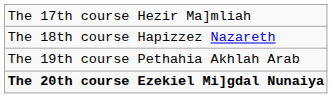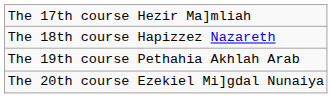(166, 82) bold -> (166, 82) normal
